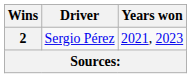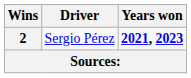(152, 38) normal -> (152, 38) bold
